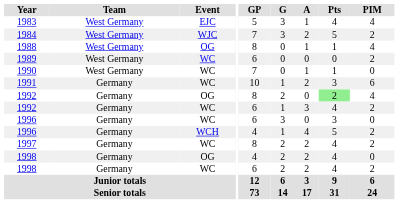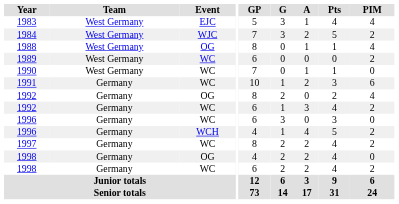(334, 95) lightgreen background -> (334, 95) no background
